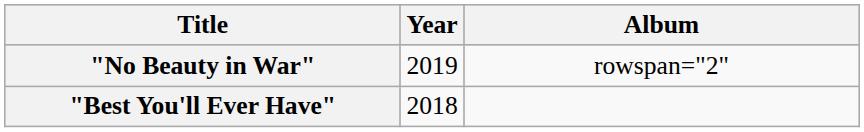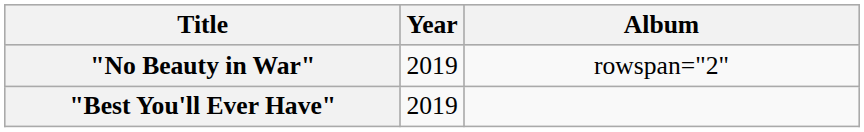(432, 106) 2018 -> (432, 106) 2019
